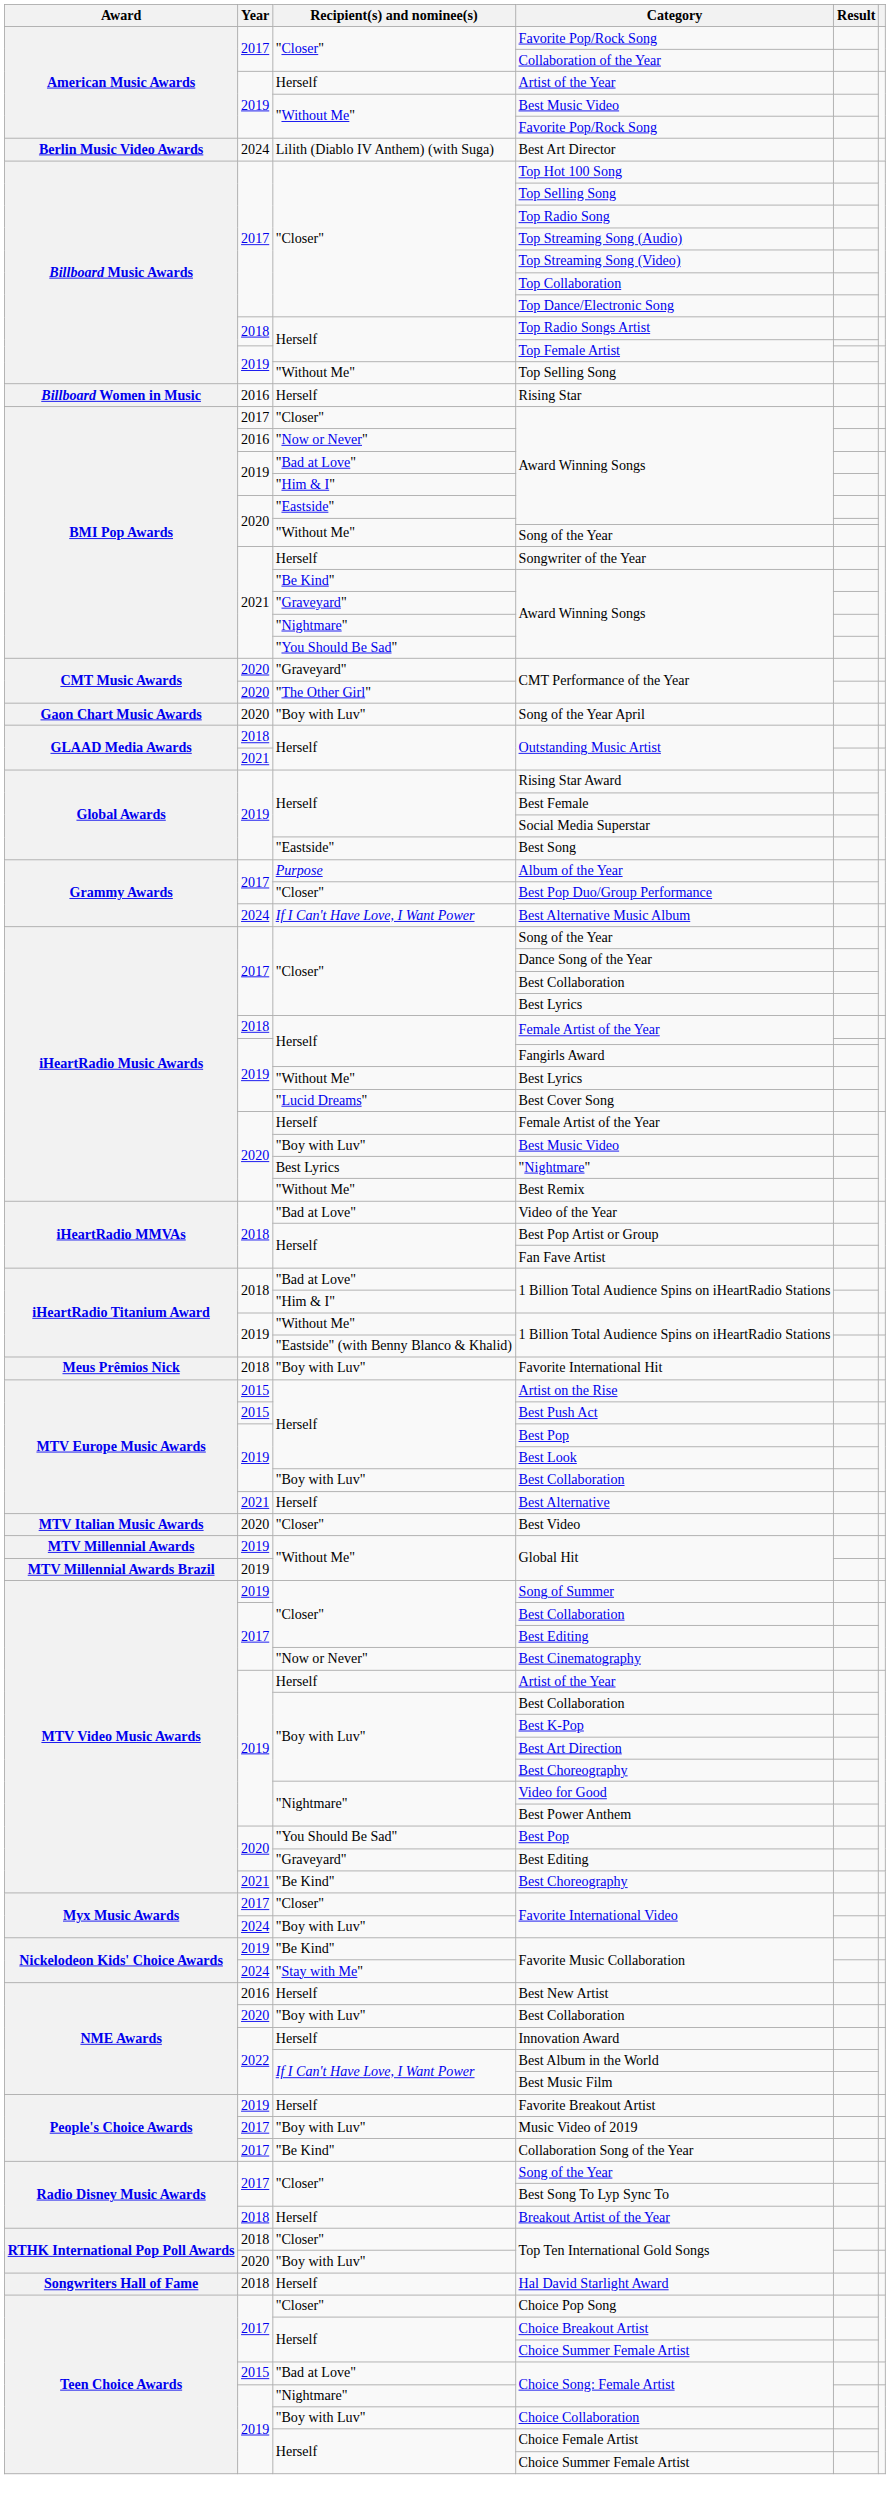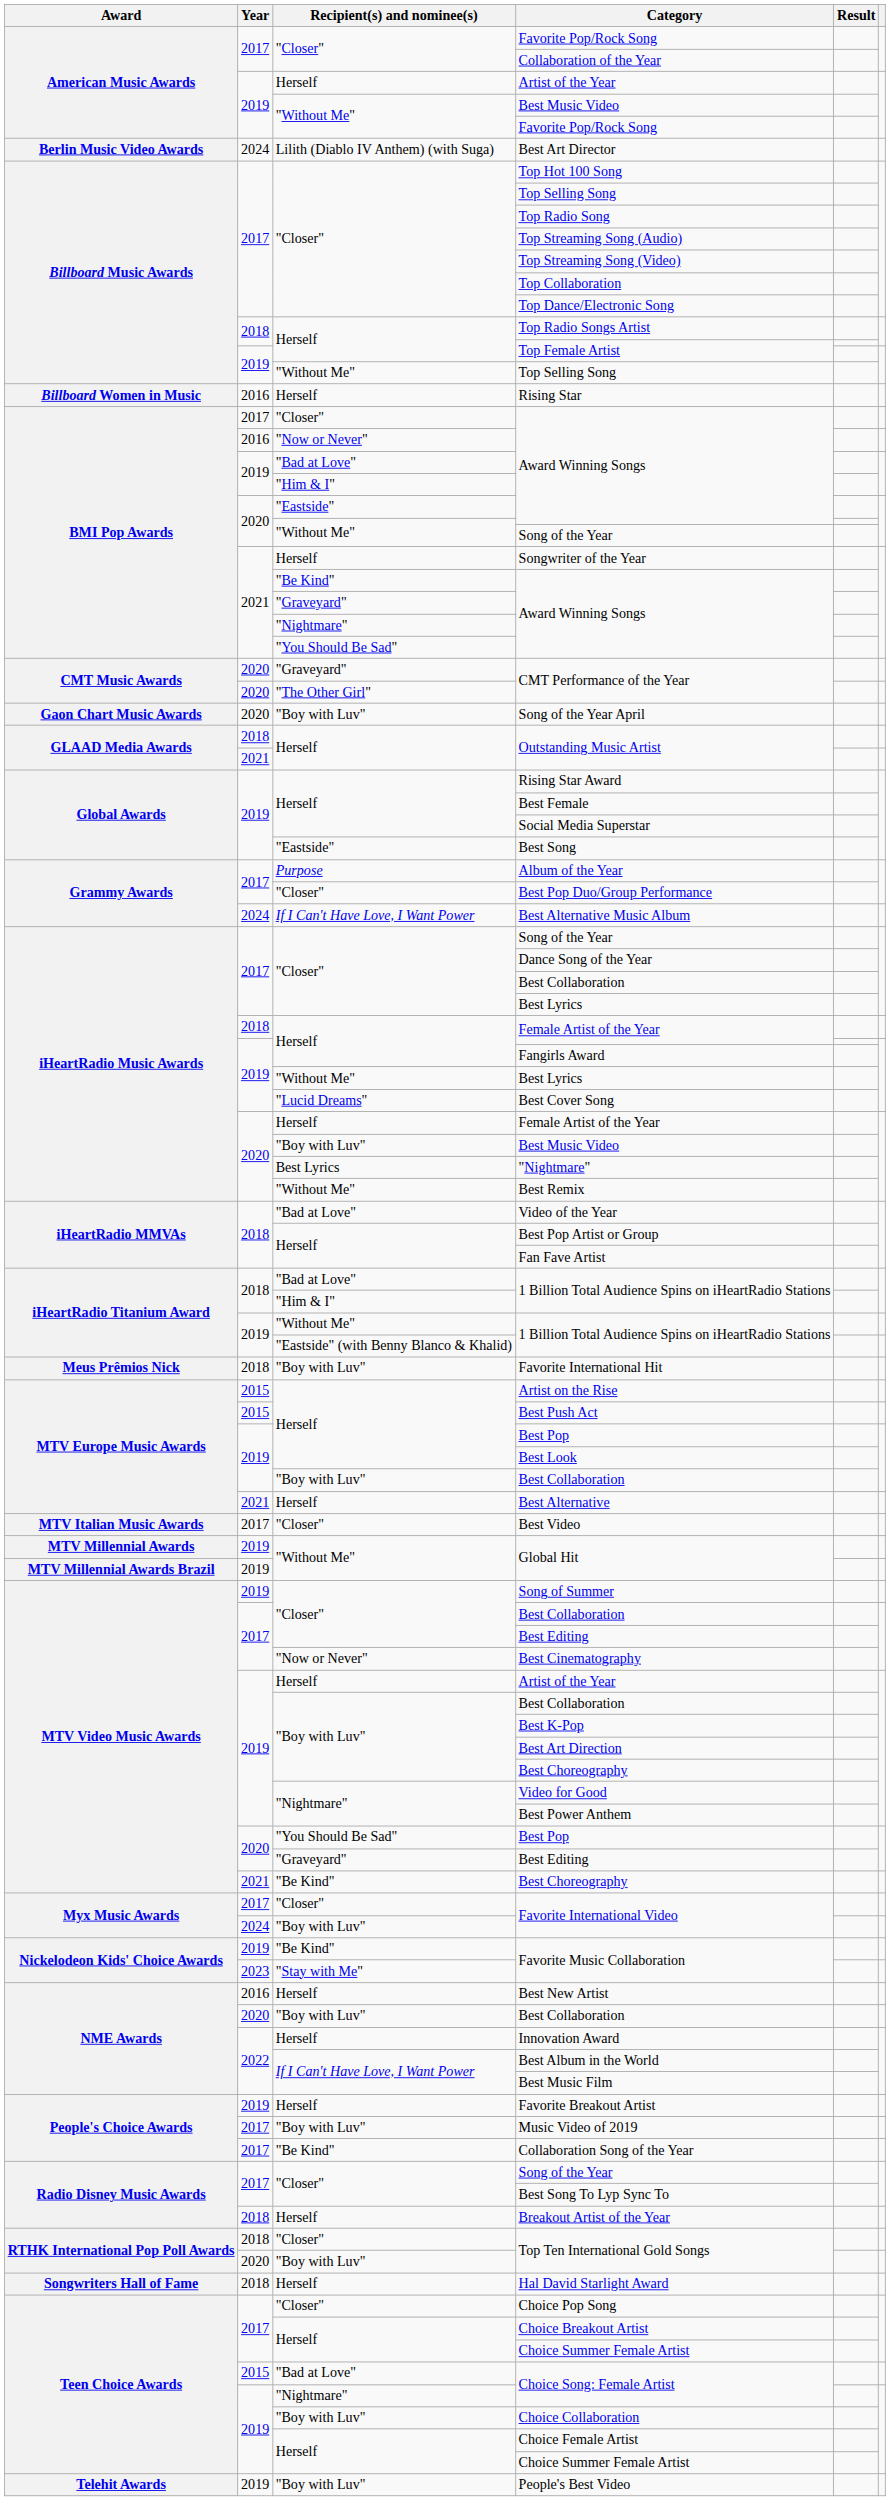(255, 1524) 2020 -> (255, 1524) 2017
(255, 1971) 2024 -> (255, 1971) 2023
+ row: (321, 2484)
